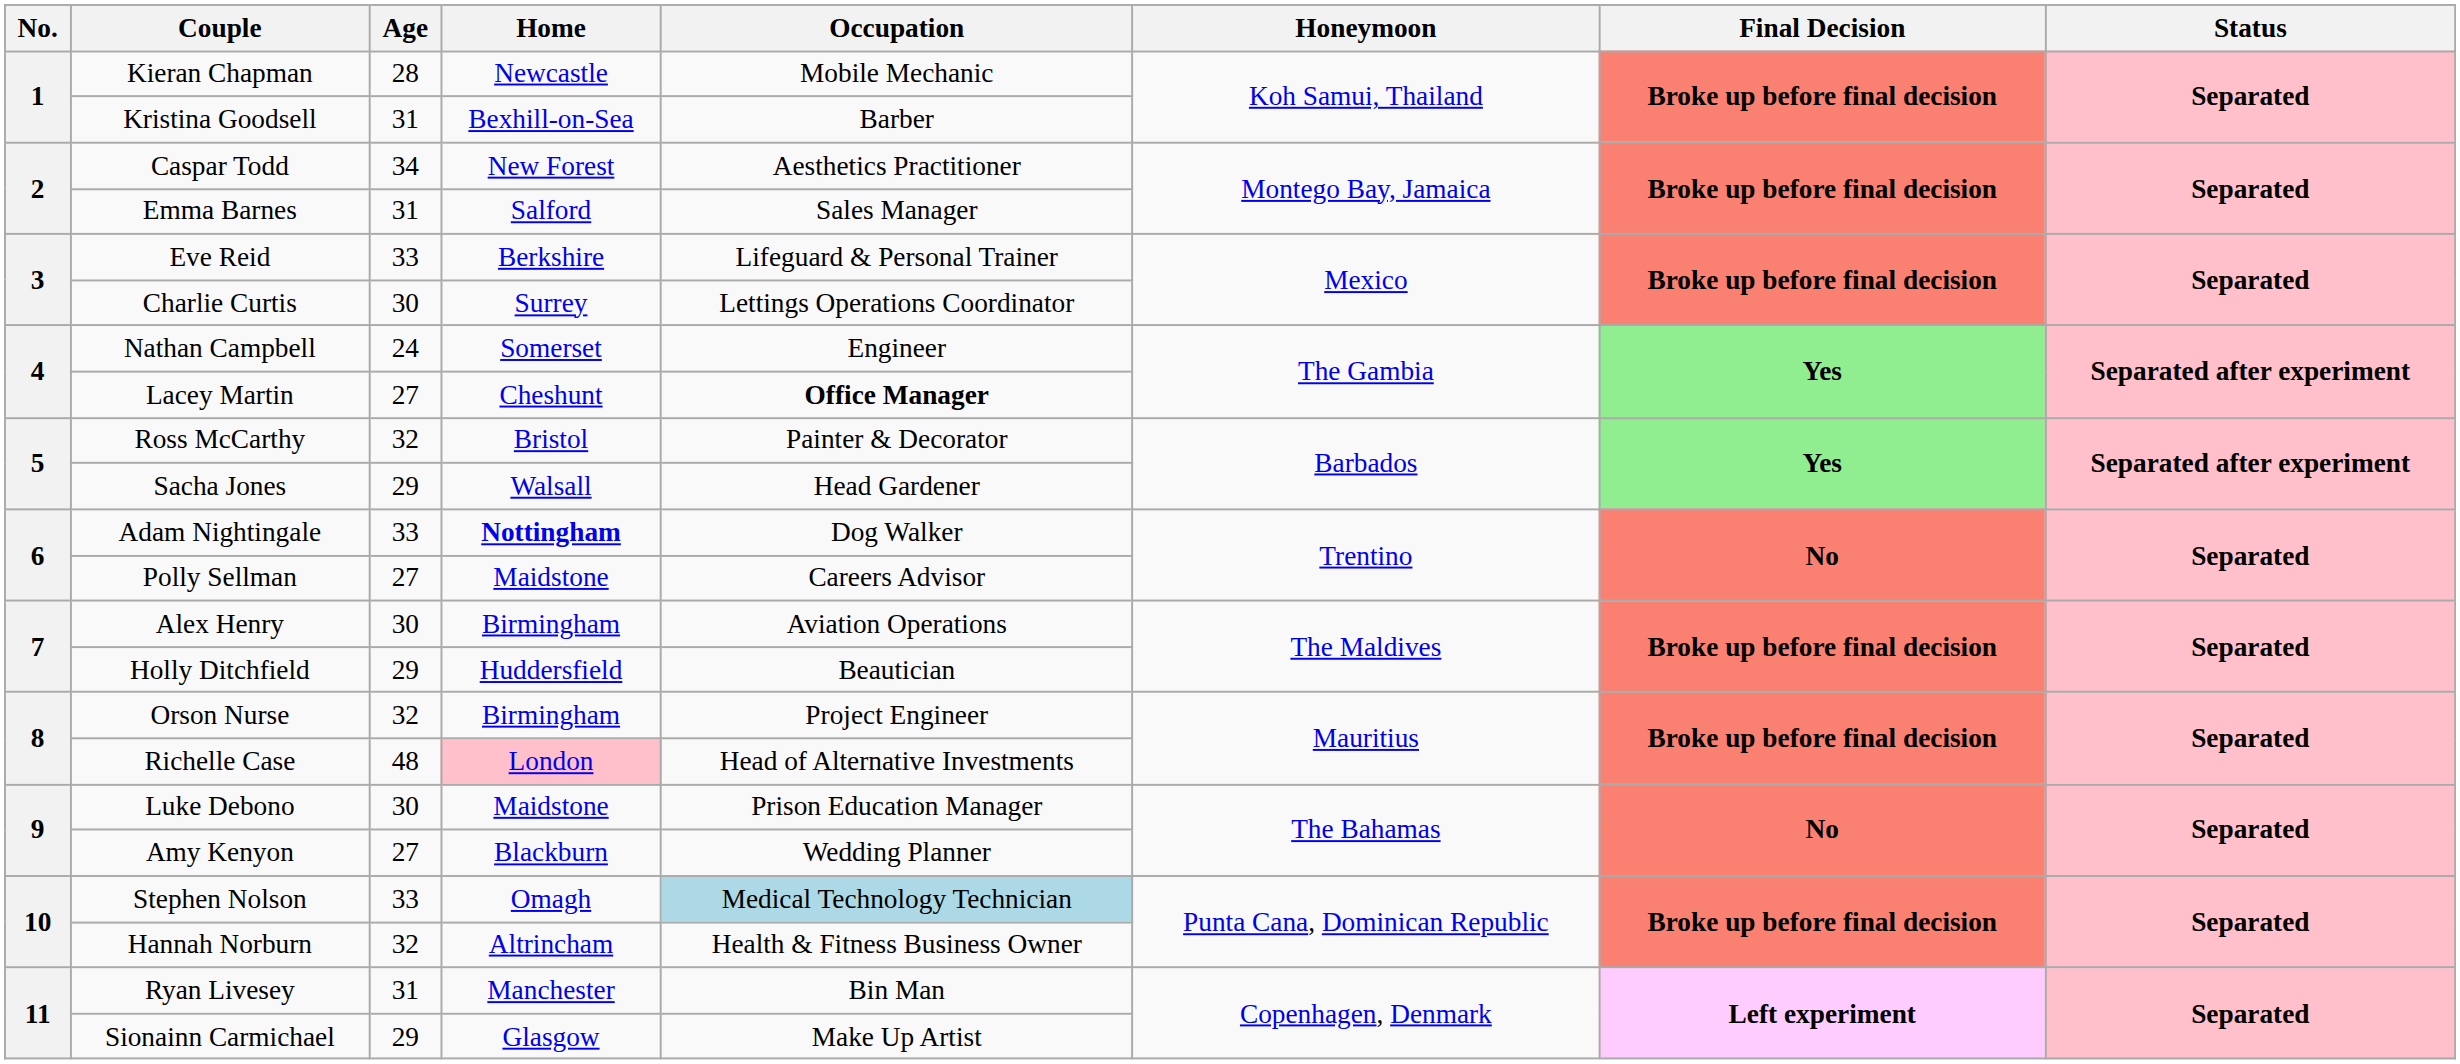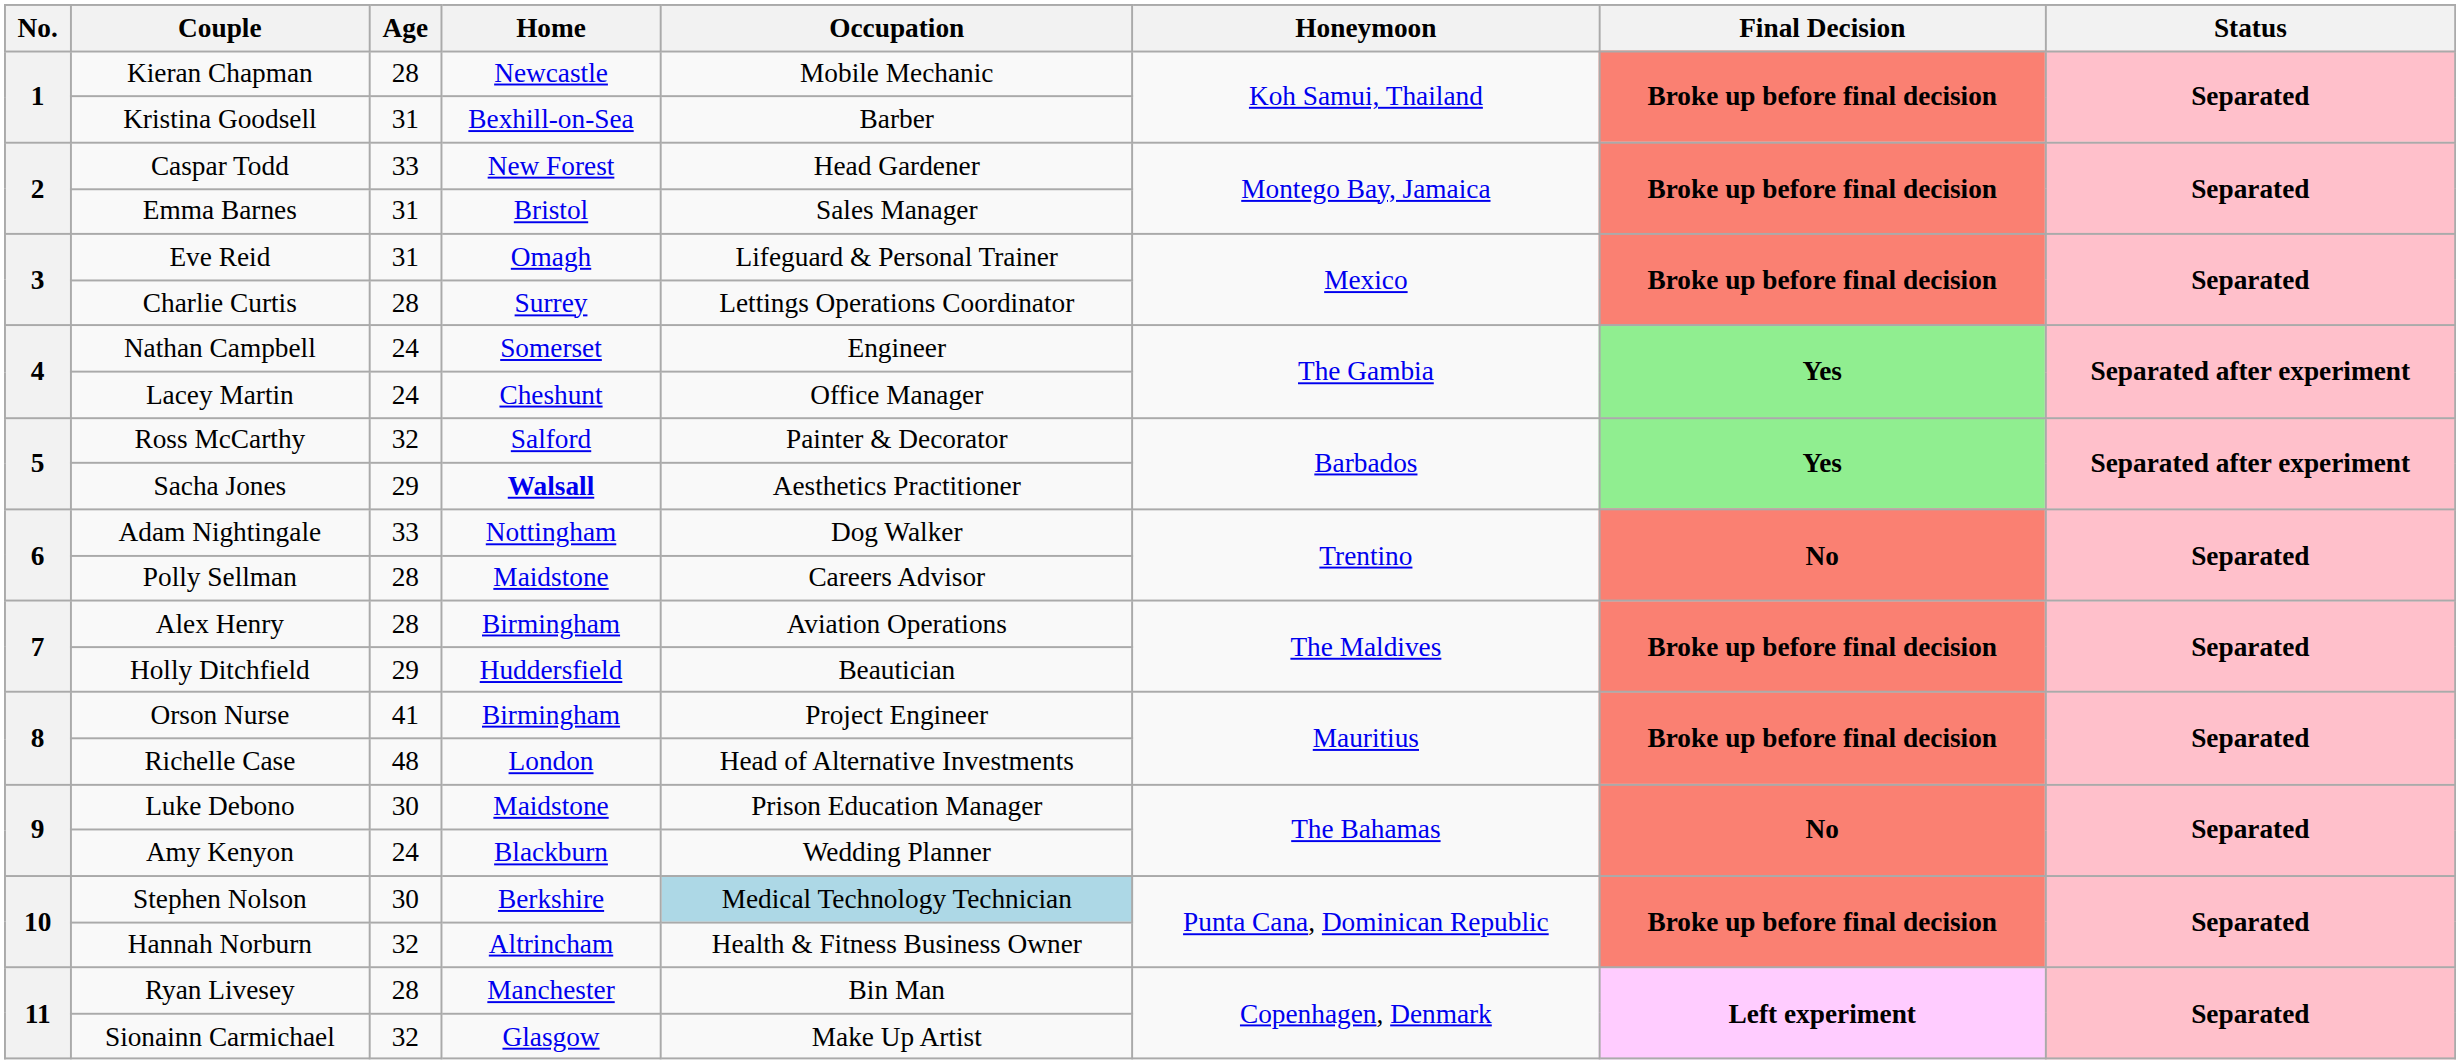(405, 164) 34 -> (405, 164) 33
(897, 164) Aesthetics Practitioner -> (897, 164) Head Gardener
(551, 210) Salford -> (551, 210) Bristol
(405, 256) 33 -> (405, 256) 31
(551, 256) Berkshire -> (551, 256) Omagh
(405, 302) 30 -> (405, 302) 28
(405, 394) 27 -> (405, 394) 24
(897, 394) bold -> (897, 394) normal
(551, 439) Bristol -> (551, 439) Salford
(551, 485) normal -> (551, 485) bold
(897, 485) Head Gardener -> (897, 485) Aesthetics Practitioner
(551, 531) bold -> (551, 531) normal
(405, 577) 27 -> (405, 577) 28
(405, 623) 30 -> (405, 623) 28
(405, 714) 32 -> (405, 714) 41
(551, 760) pink background -> (551, 760) no background
(405, 852) 27 -> (405, 852) 24
(405, 898) 33 -> (405, 898) 30
(551, 898) Omagh -> (551, 898) Berkshire
(405, 989) 31 -> (405, 989) 28
(405, 1035) 29 -> (405, 1035) 32
